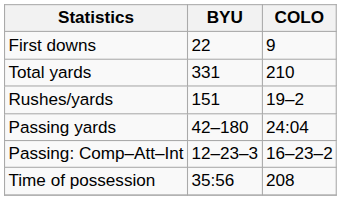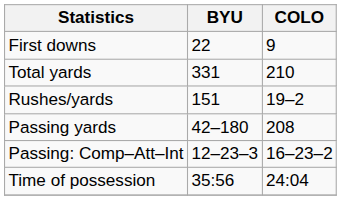(287, 126) 24:04 -> (280, 126) 208
(280, 181) 208 -> (287, 181) 24:04
